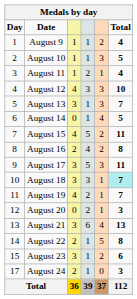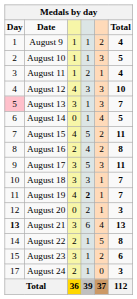(15, 103) no background -> (15, 103) pink background
(121, 180) paleturquoise background -> (121, 180) no background
(88, 195) normal -> (88, 195) bold
(15, 225) normal -> (15, 225) bold
